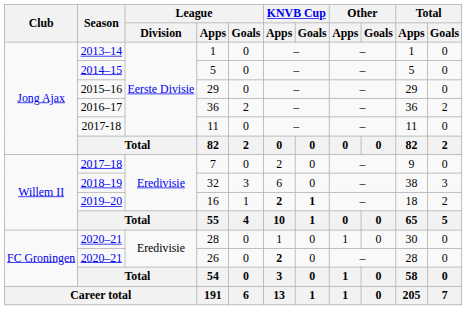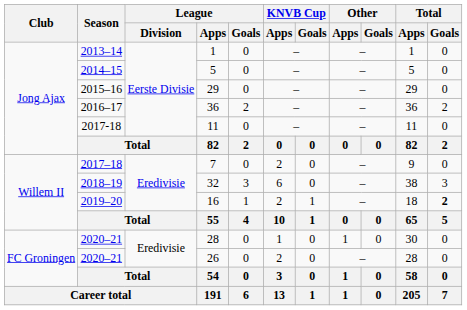(279, 201) bold -> (279, 201) normal
(312, 201) bold -> (312, 201) normal
(445, 201) normal -> (445, 201) bold
(279, 257) bold -> (279, 257) normal
